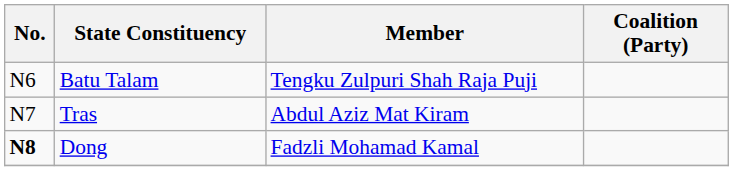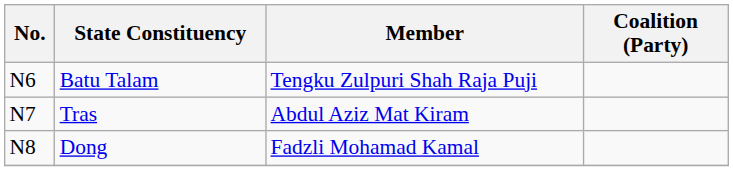(23, 147) bold -> (23, 147) normal
